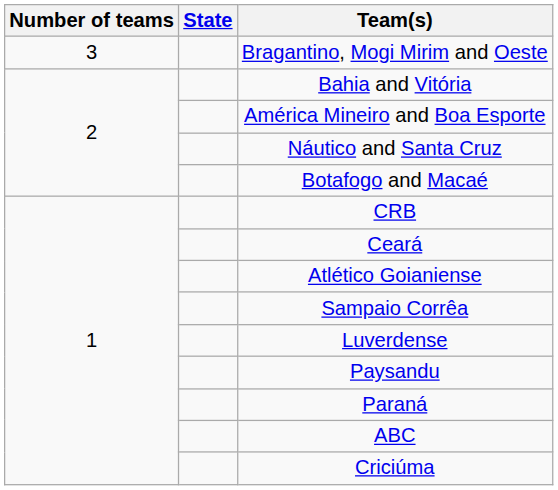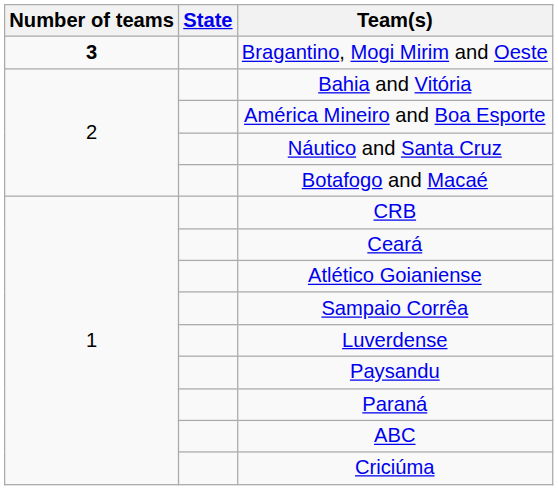(92, 52) normal -> (92, 52) bold
